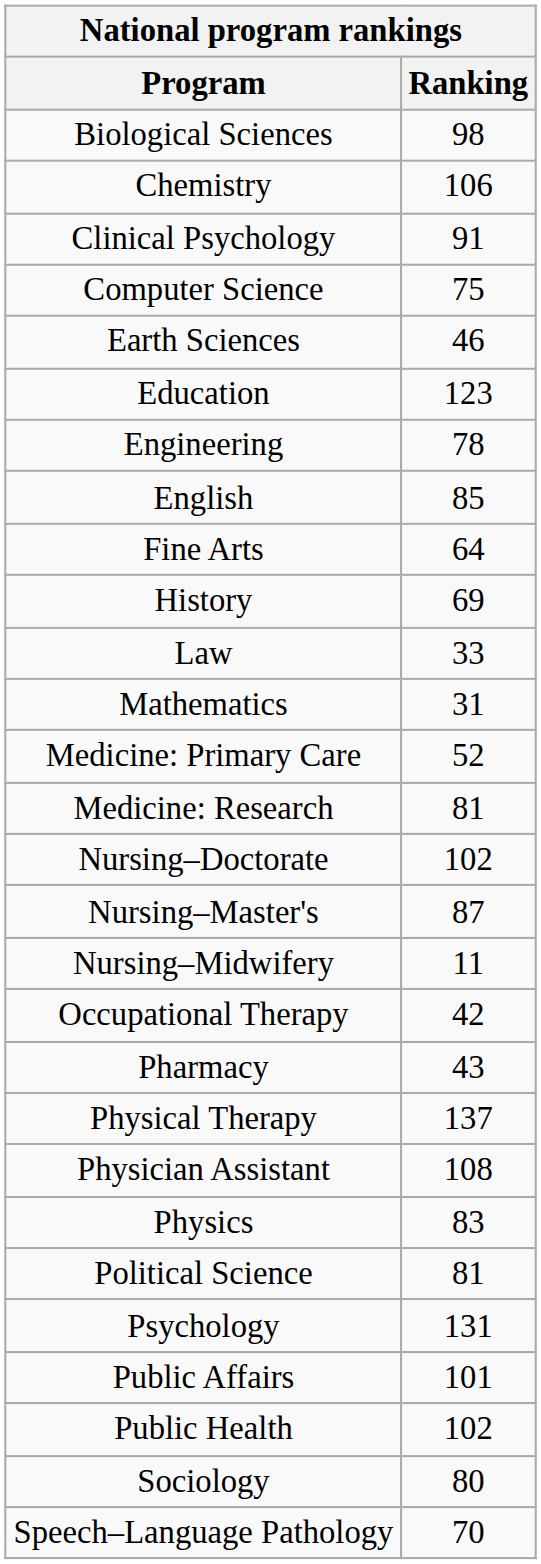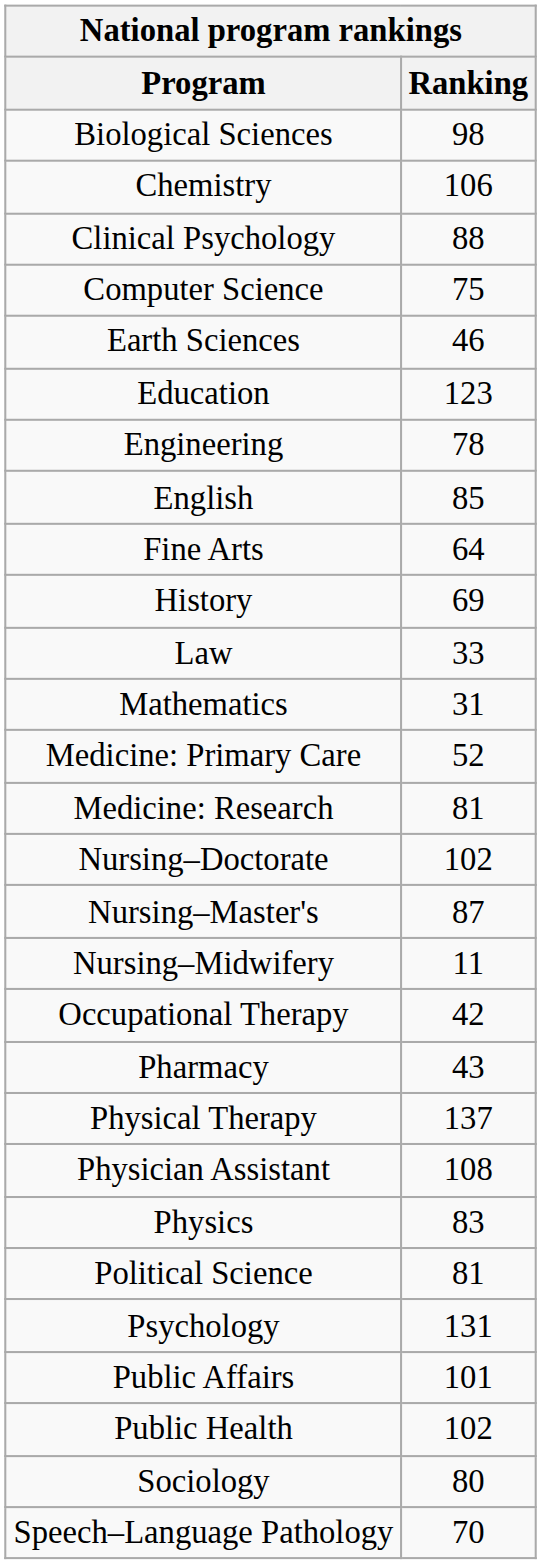(468, 238) 91 -> (468, 238) 88
